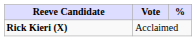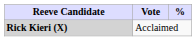(37, 28) no background -> (37, 28) lightgrey background
